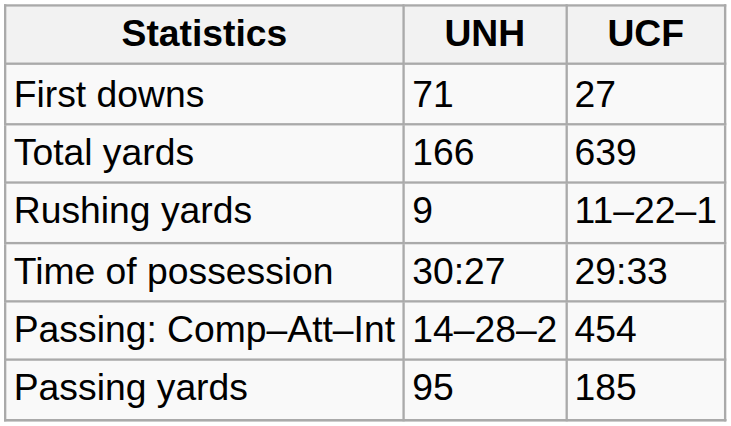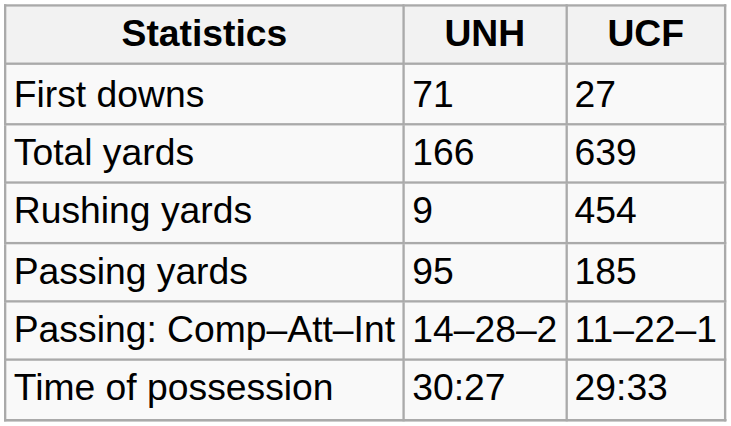(646, 211) 11–22–1 -> (606, 211) 454
rows swapped: (131, 389) <-> (174, 270)
(606, 329) 454 -> (646, 329) 11–22–1
